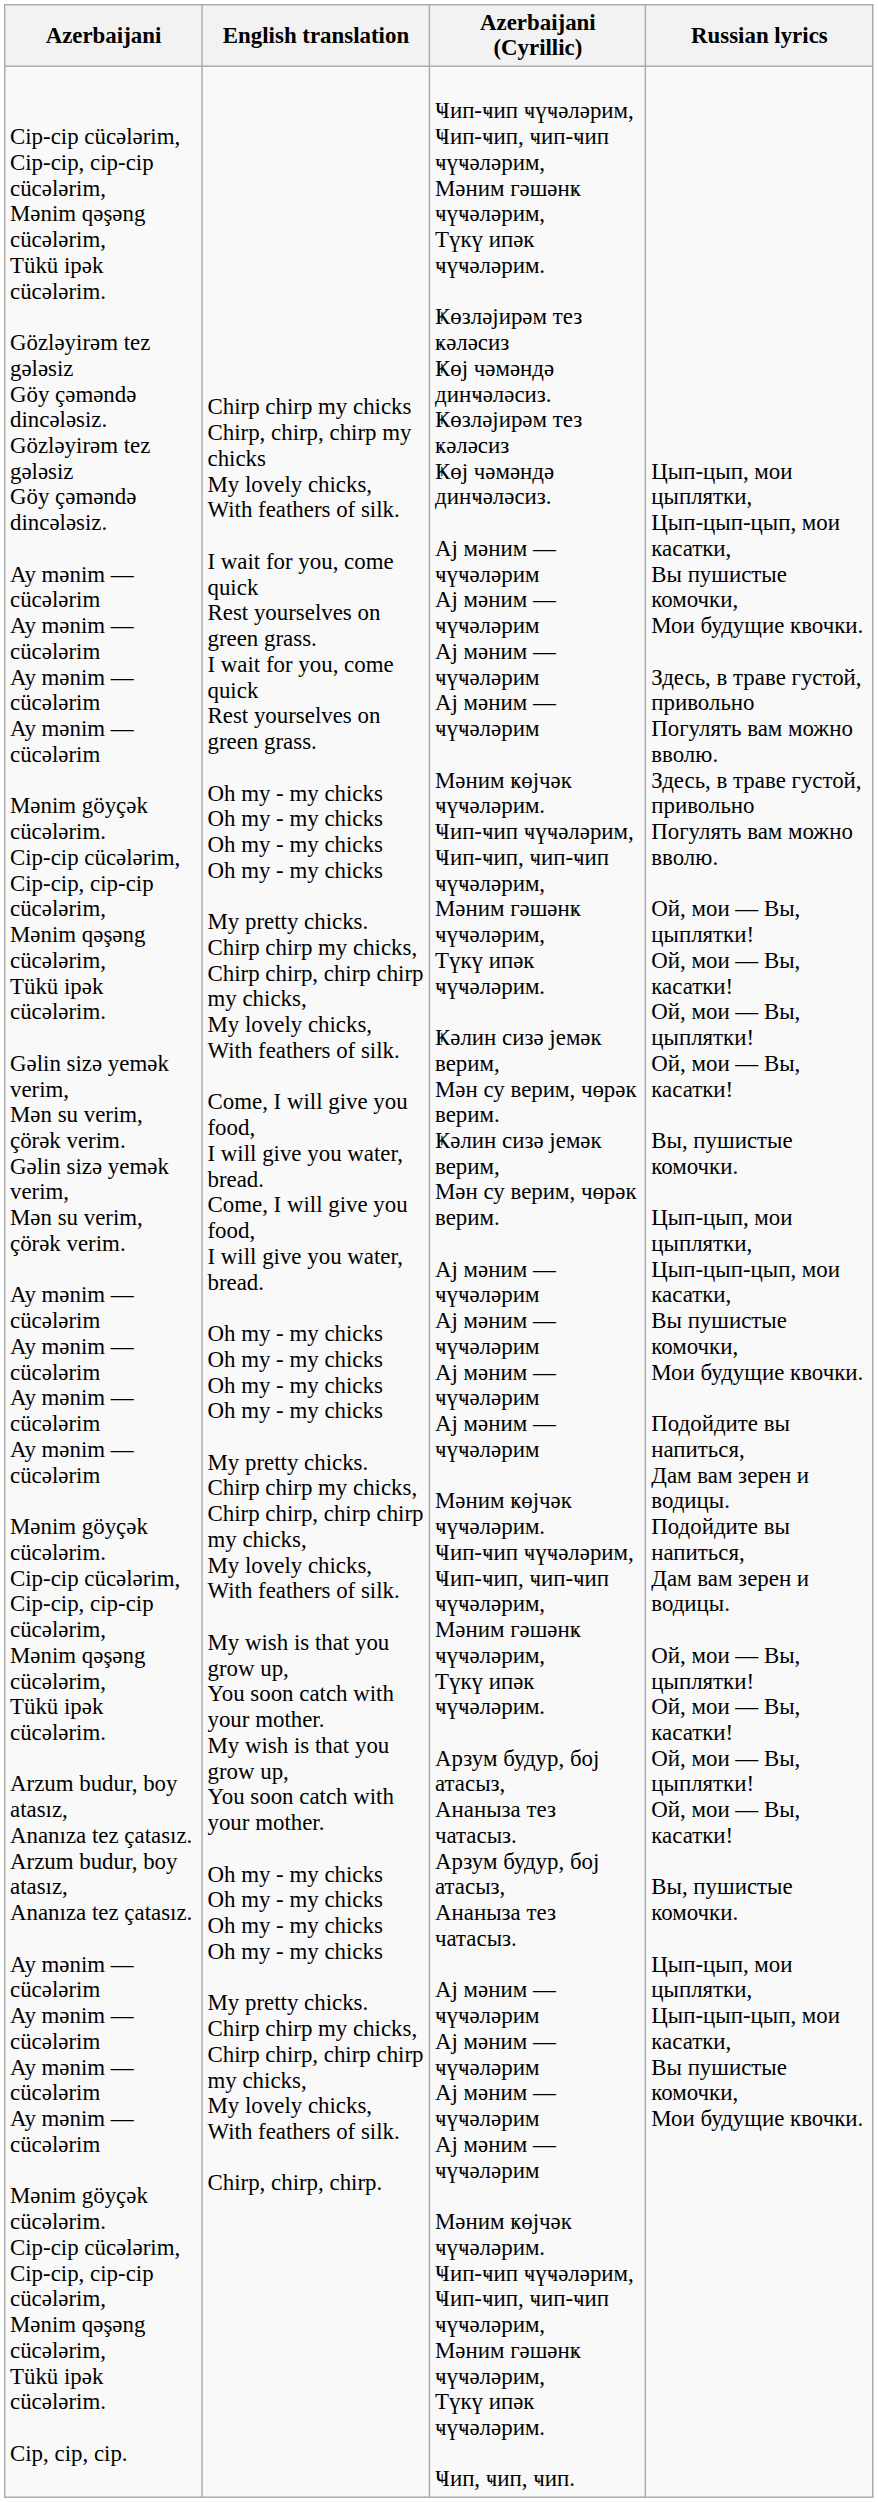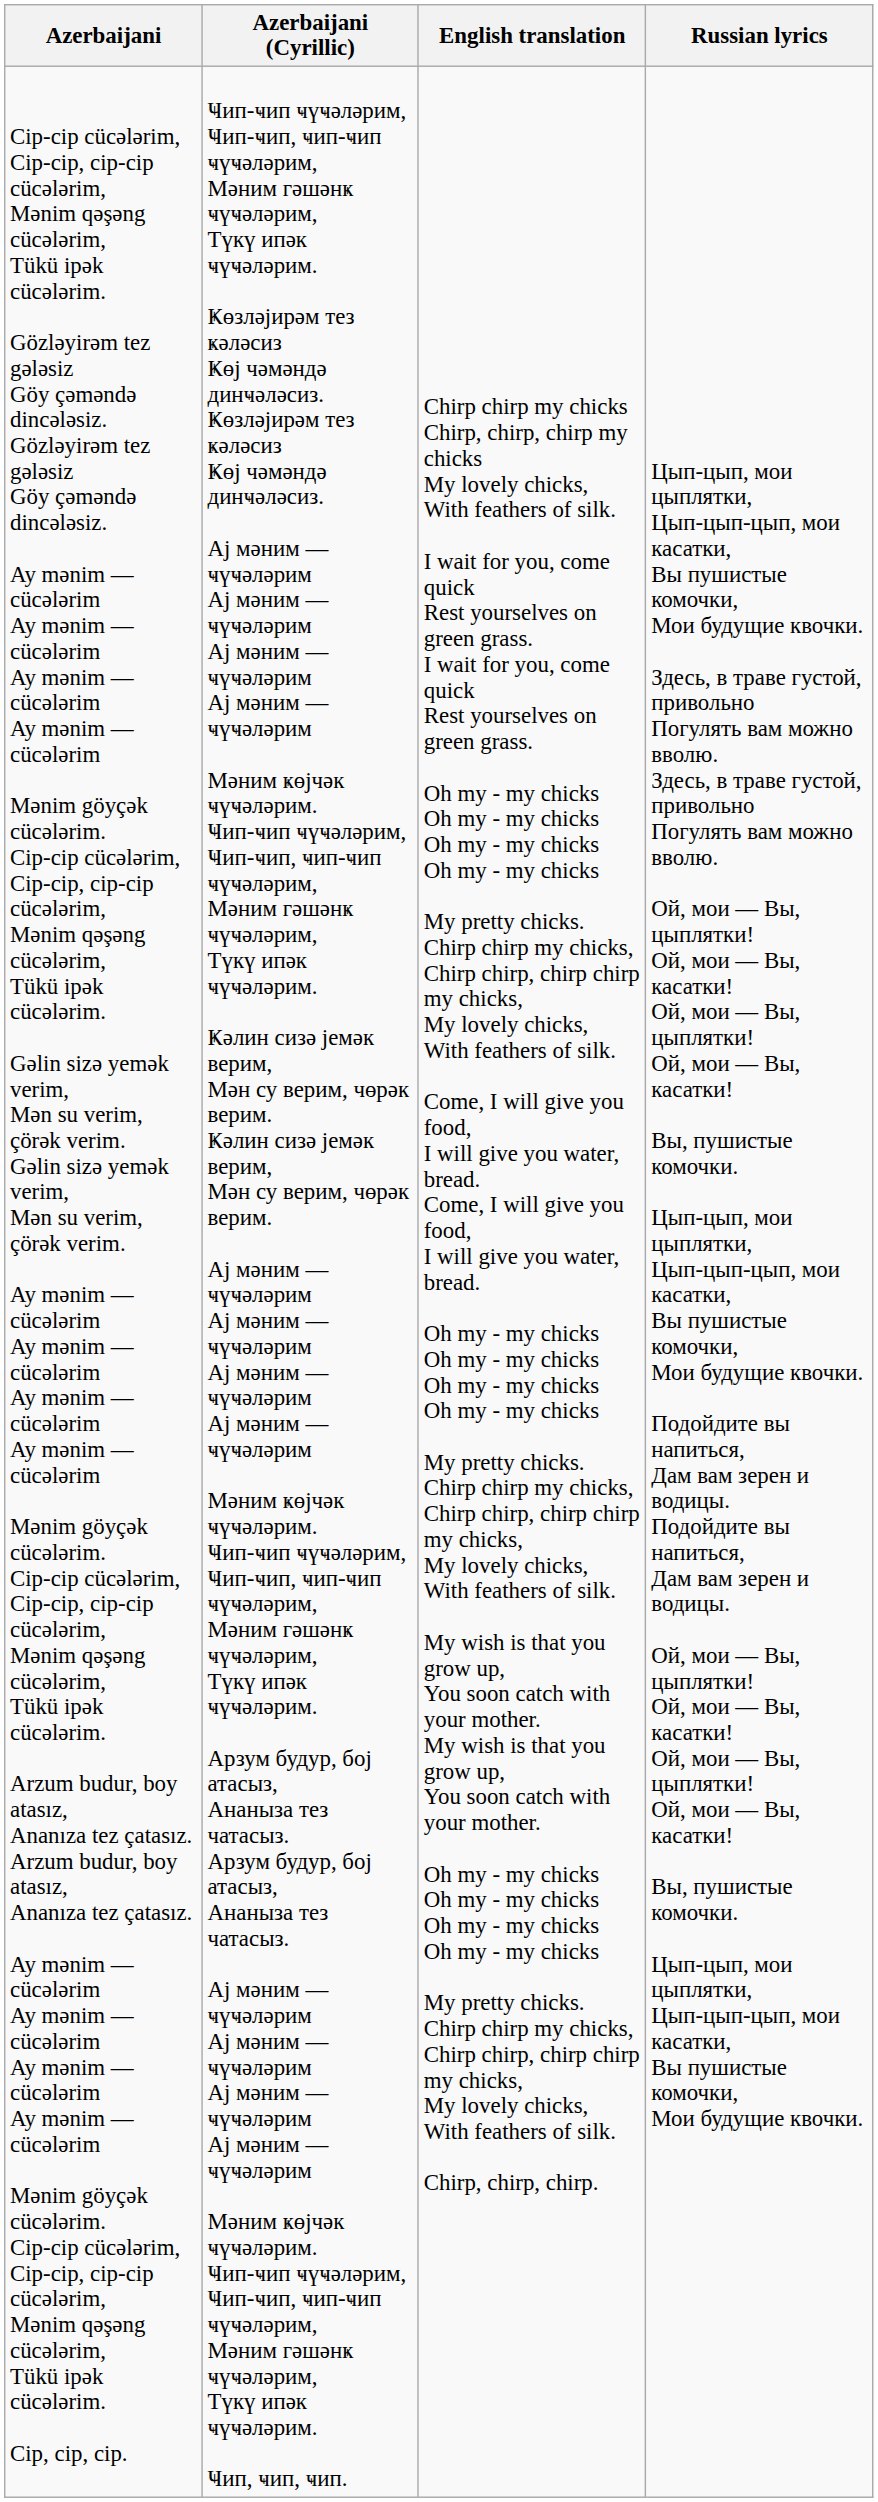columns swapped: (538, 35) <-> (316, 35)
